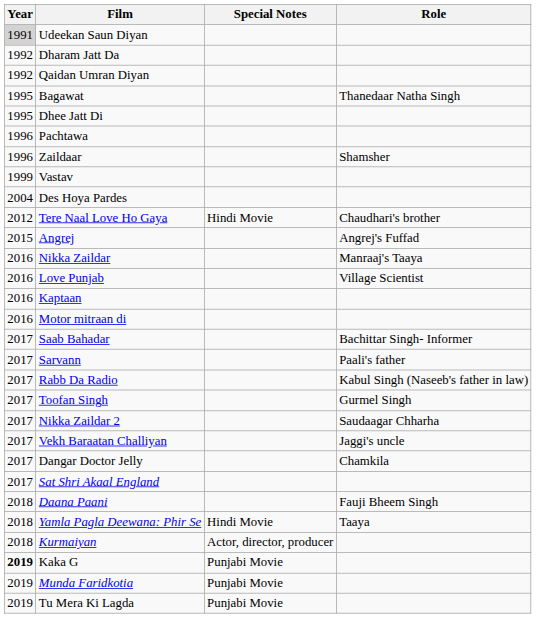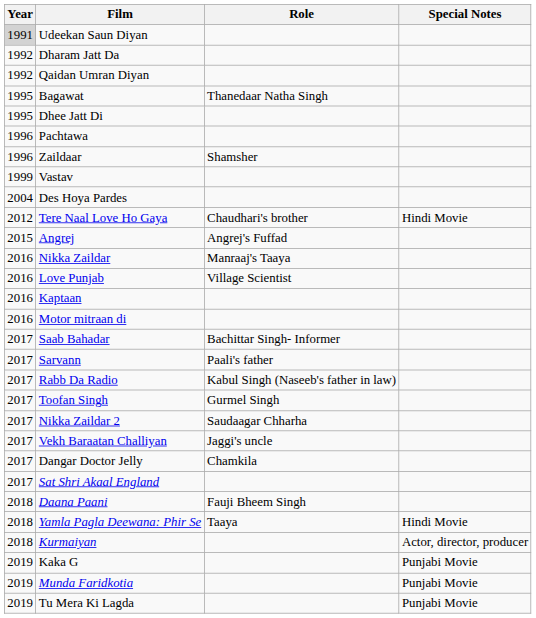columns swapped: (434, 14) <-> (270, 14)
(20, 562) bold -> (20, 562) normal
